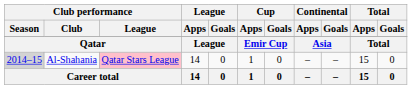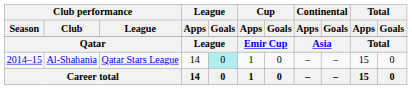(24, 60) lightgrey background -> (24, 60) no background
(140, 60) pink background -> (140, 60) no background
(223, 60) no background -> (223, 60) paleturquoise background
